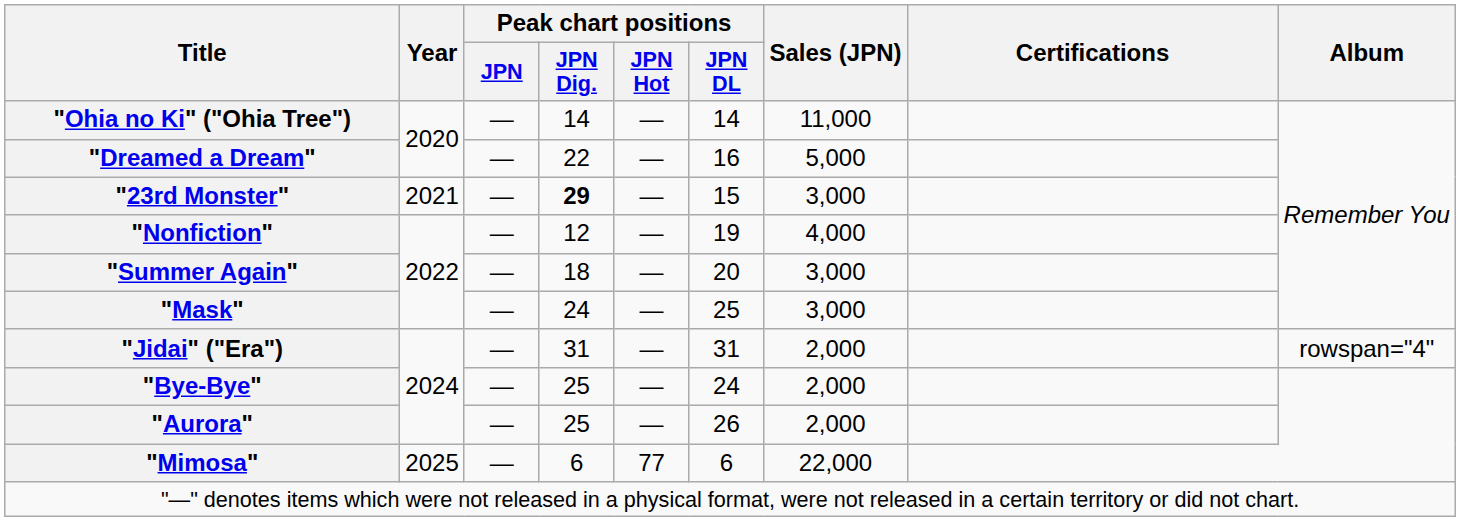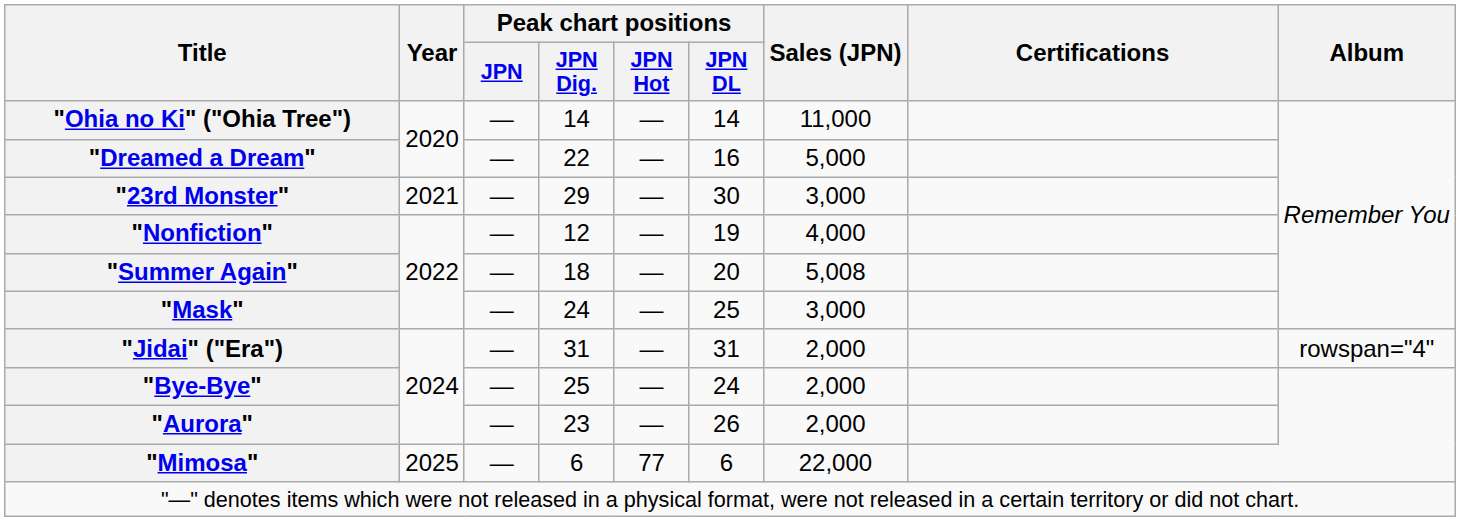(577, 195) bold -> (577, 195) normal
(726, 195) 15 -> (726, 195) 30
(835, 271) 3,000 -> (835, 271) 5,008
(577, 424) 25 -> (577, 424) 23
